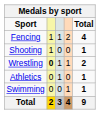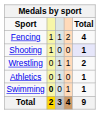(84, 50) no background -> (84, 50) lavender background
(51, 63) bold -> (51, 63) normal
(51, 90) normal -> (51, 90) bold
